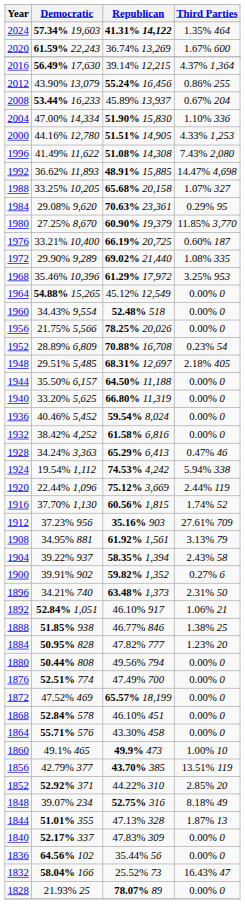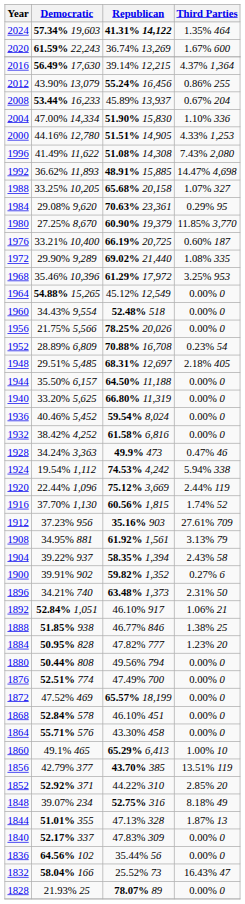(138, 452) 65.29% 6,413 -> (138, 452) 49.9% 473
(138, 750) 49.9% 473 -> (138, 750) 65.29% 6,413
